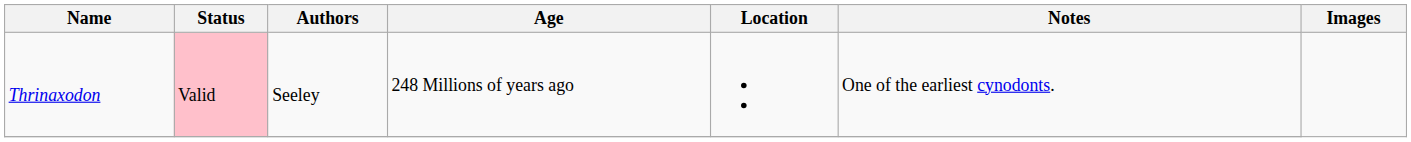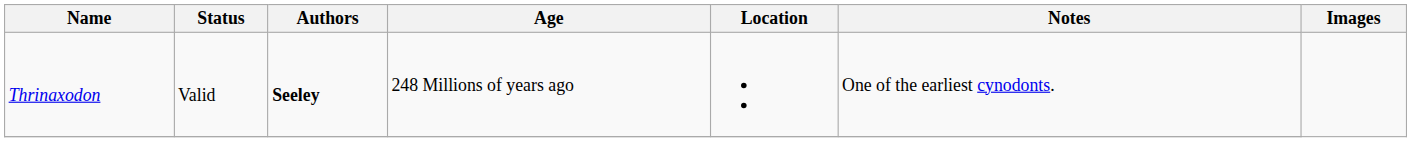(197, 94) pink background -> (197, 94) no background
(296, 94) normal -> (296, 94) bold
